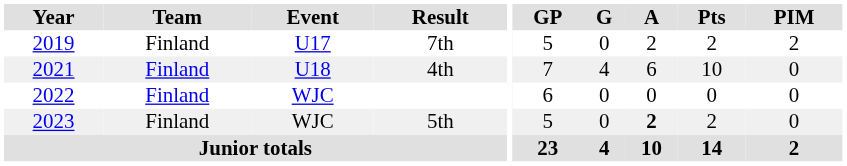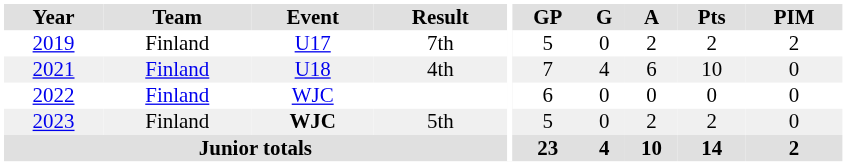(313, 121) normal -> (313, 121) bold
(651, 121) bold -> (651, 121) normal
